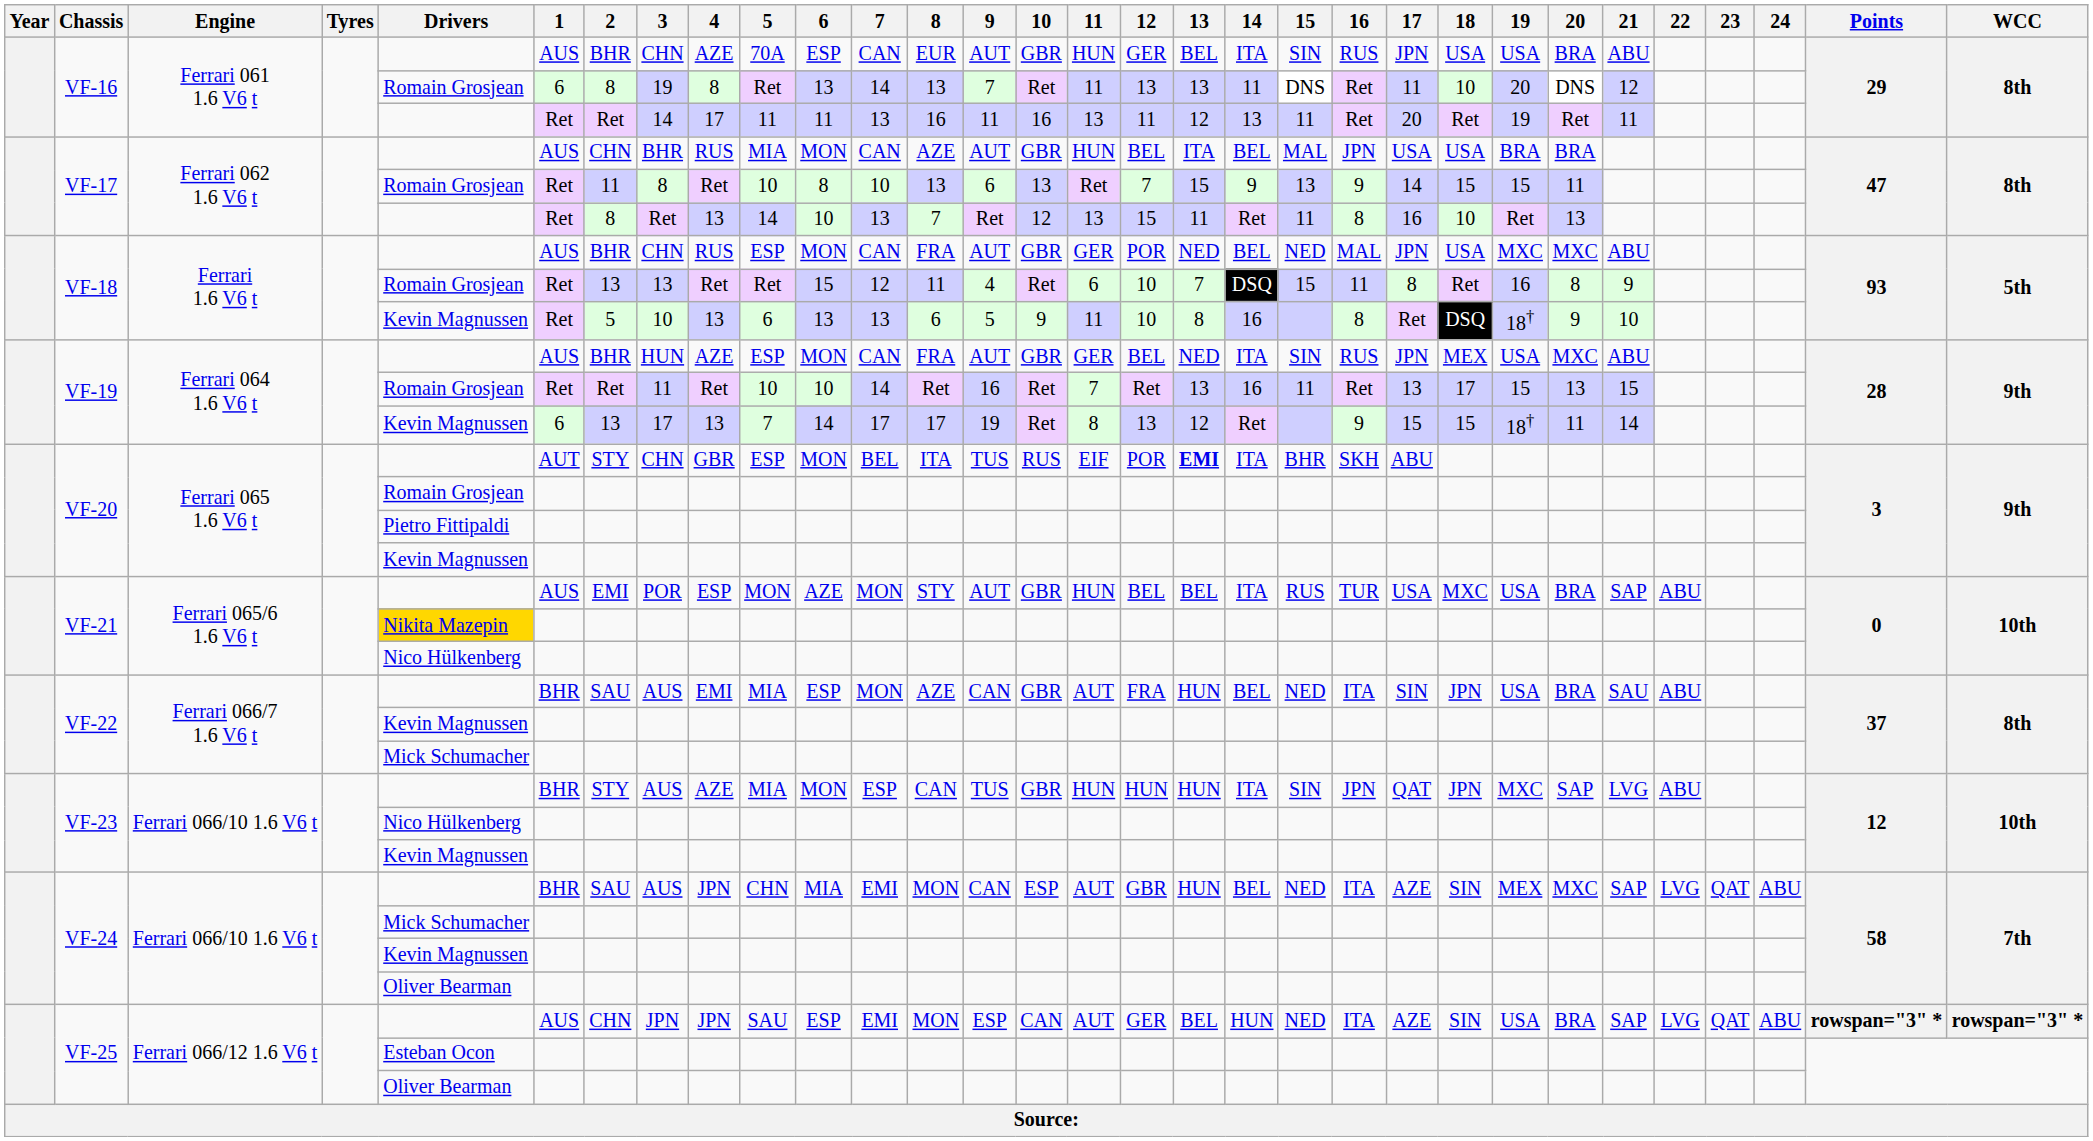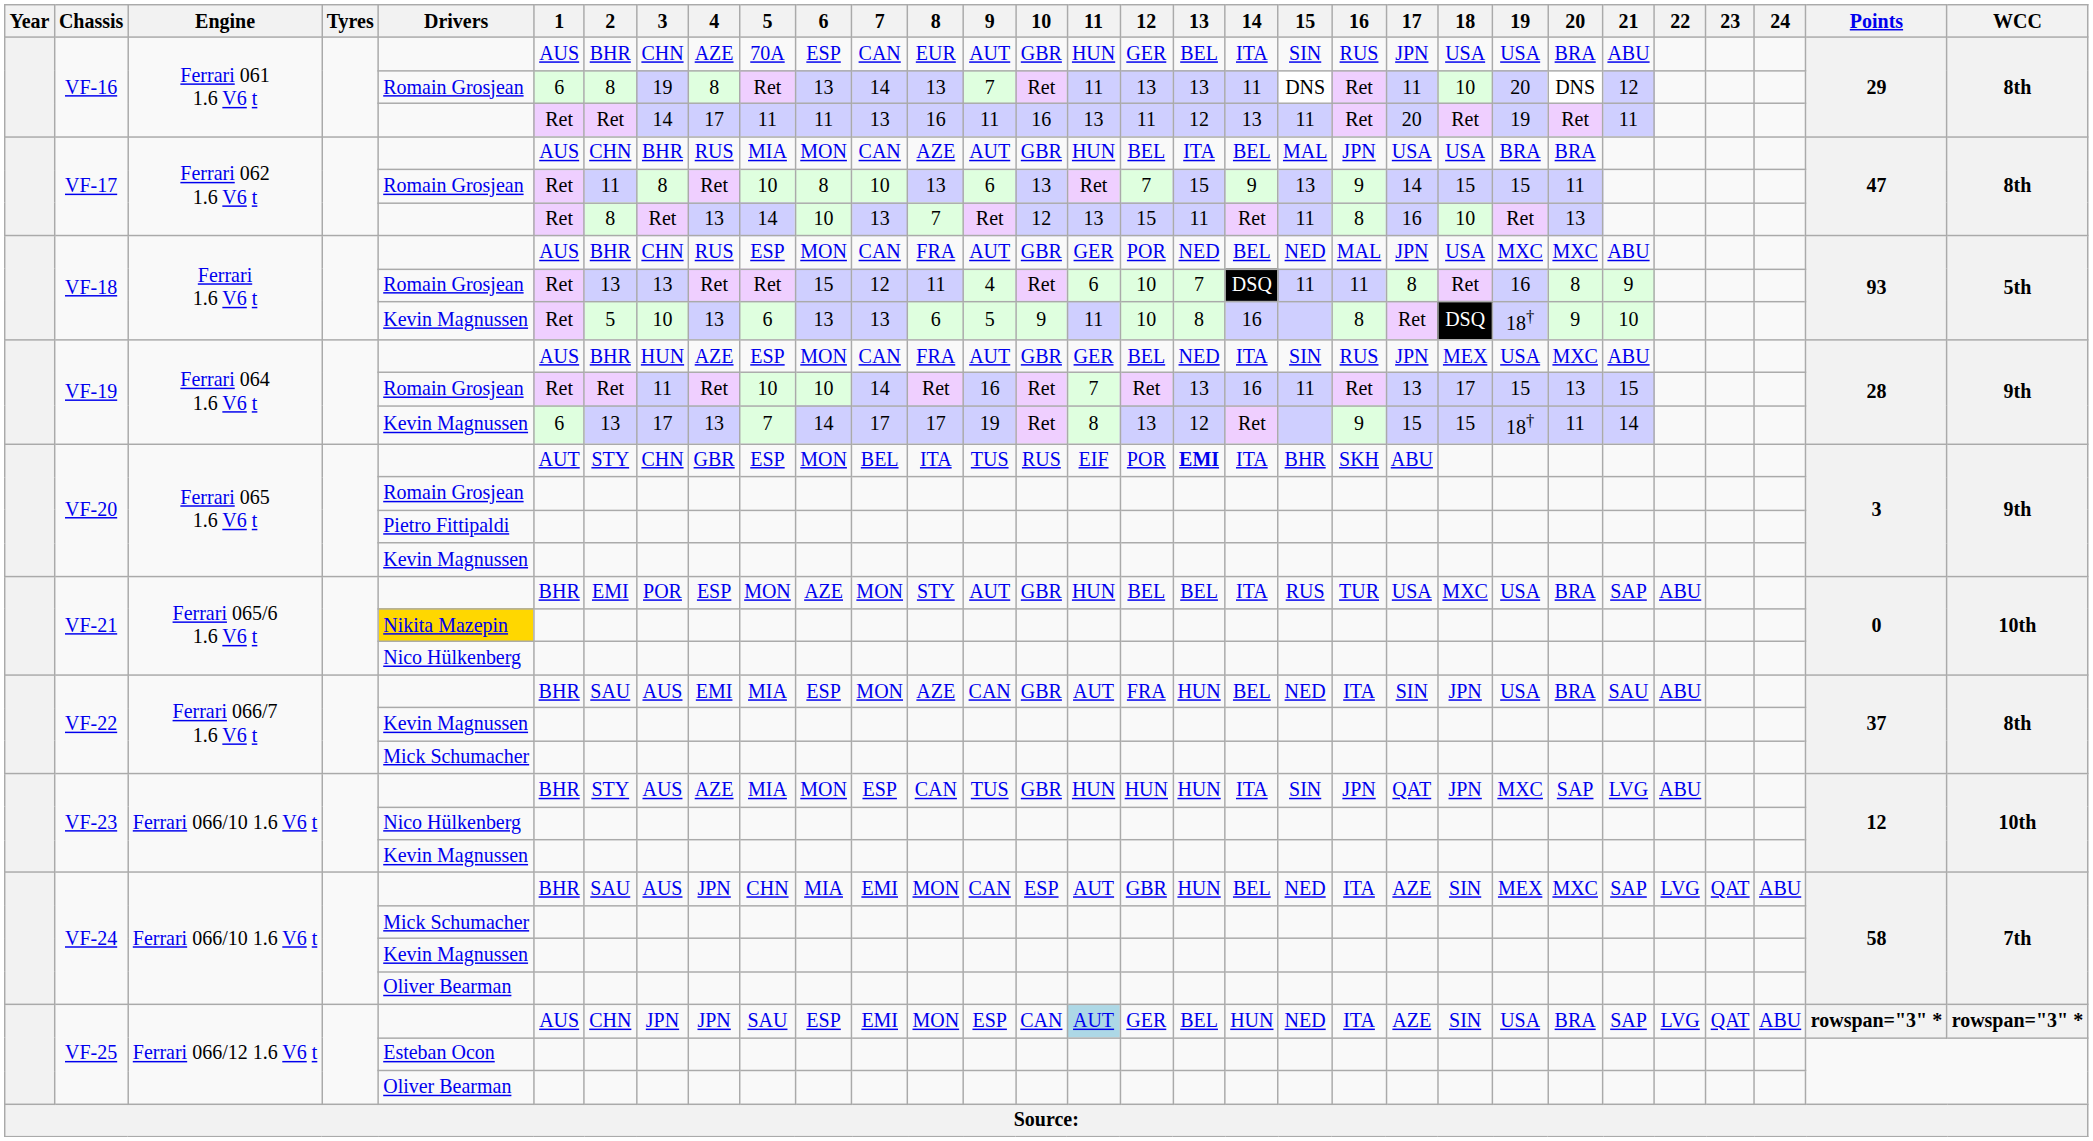(1305, 284) 15 -> (1305, 284) 11
(559, 591) AUS -> (559, 591) BHR
(1094, 1020) no background -> (1094, 1020) lightblue background
